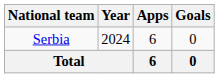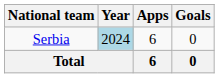(116, 38) no background -> (116, 38) lightblue background
